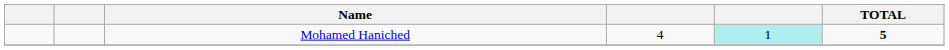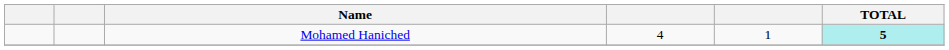(768, 34) paleturquoise background -> (768, 34) no background
(883, 34) no background -> (883, 34) paleturquoise background
